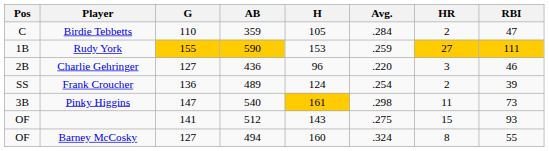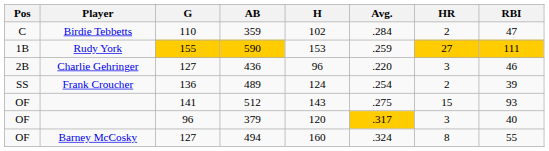(317, 31) 105 -> (317, 31) 102
- row: (253, 102)
+ row: (253, 119)
